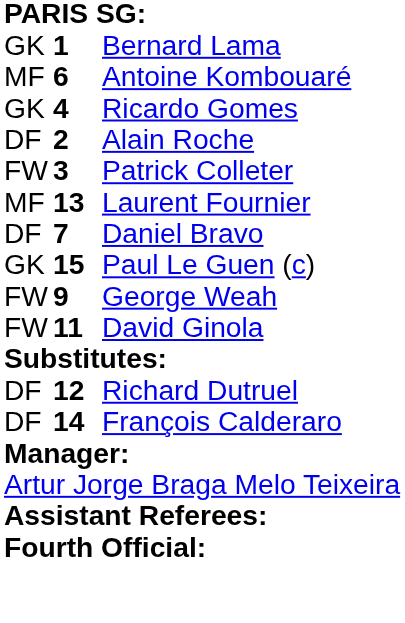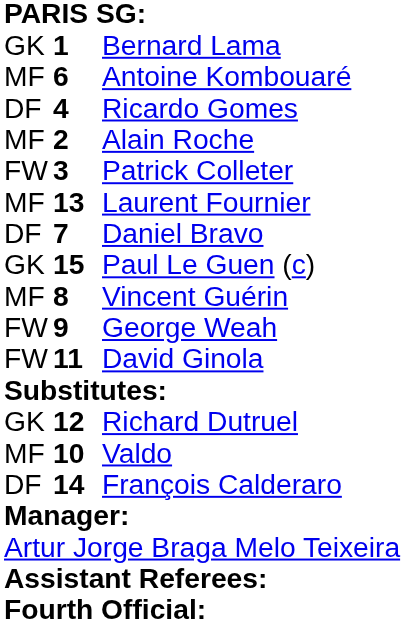(24, 108) GK -> (23, 108) DF
(23, 139) DF -> (24, 139) MF
+ row: (195, 296)
(23, 390) DF -> (24, 421) GK
+ row: (137, 453)
